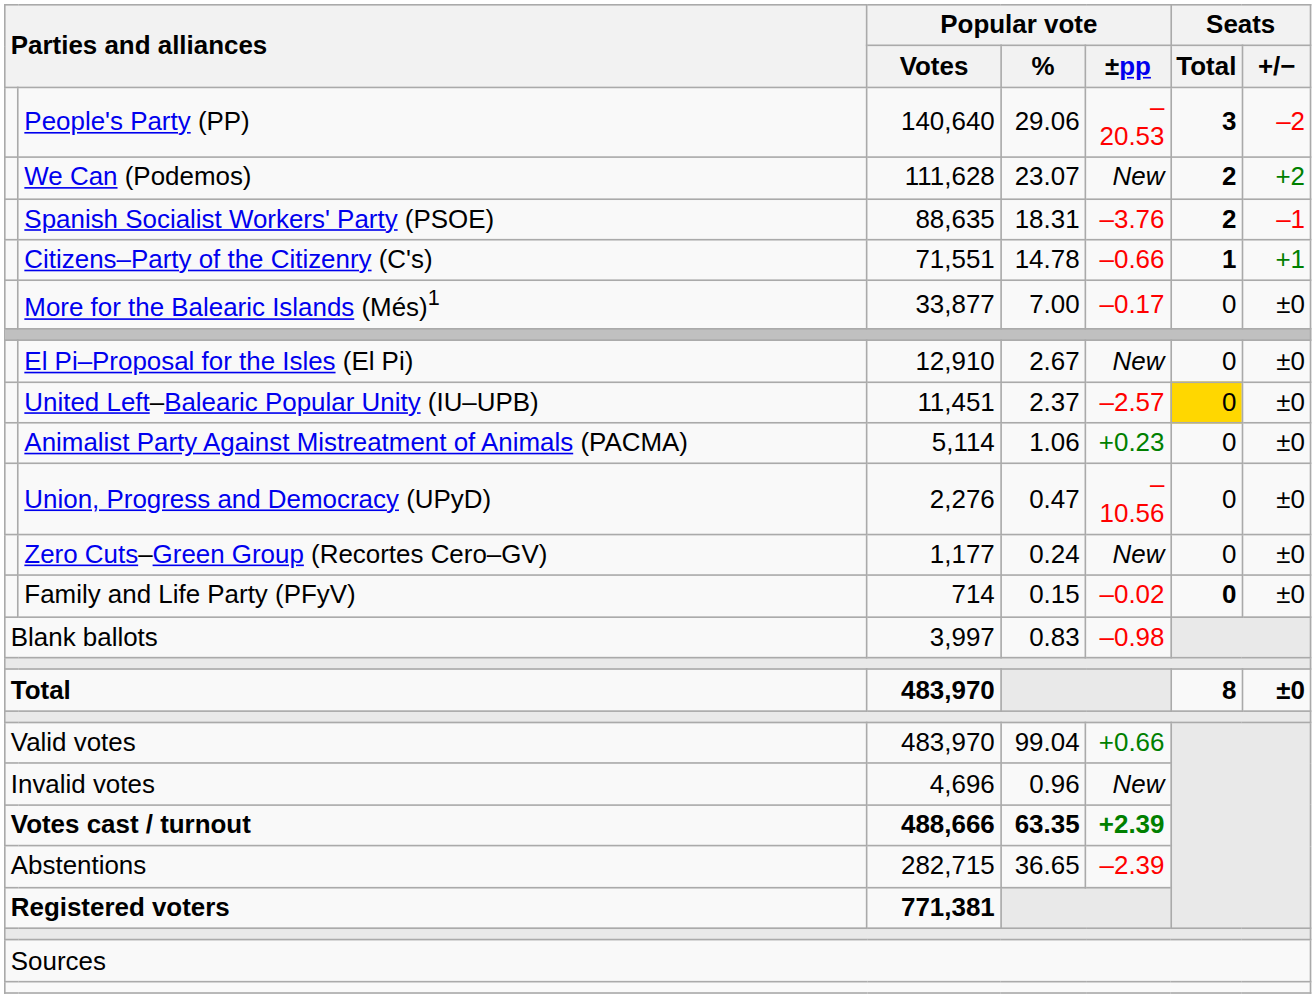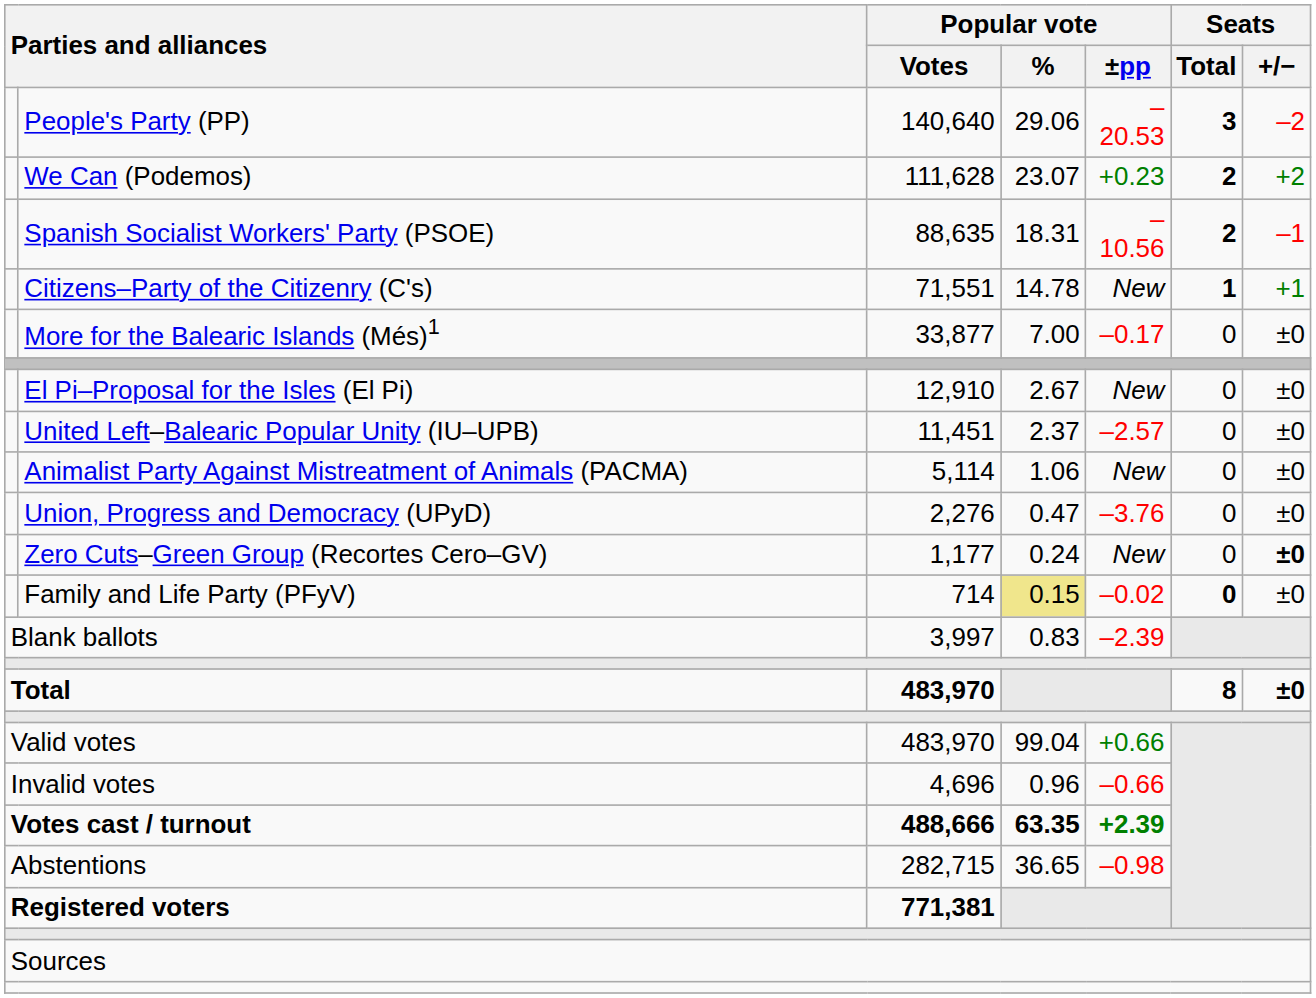(1138, 177) New -> (1132, 177) +0.23
(1132, 218) –3.76 -> (1132, 233) –10.56
(1132, 259) –0.66 -> (1138, 288) New
(1229, 402) gold background -> (1229, 431) no background
(1132, 443) +0.23 -> (1138, 472) New
(1132, 498) –10.56 -> (1132, 513) –3.76
(1291, 554) normal -> (1291, 554) bold
(1054, 595) no background -> (1054, 595) khaki background
(1132, 636) –0.98 -> (1132, 636) –2.39
(1138, 783) New -> (1132, 783) –0.66
(1132, 866) –2.39 -> (1132, 866) –0.98
